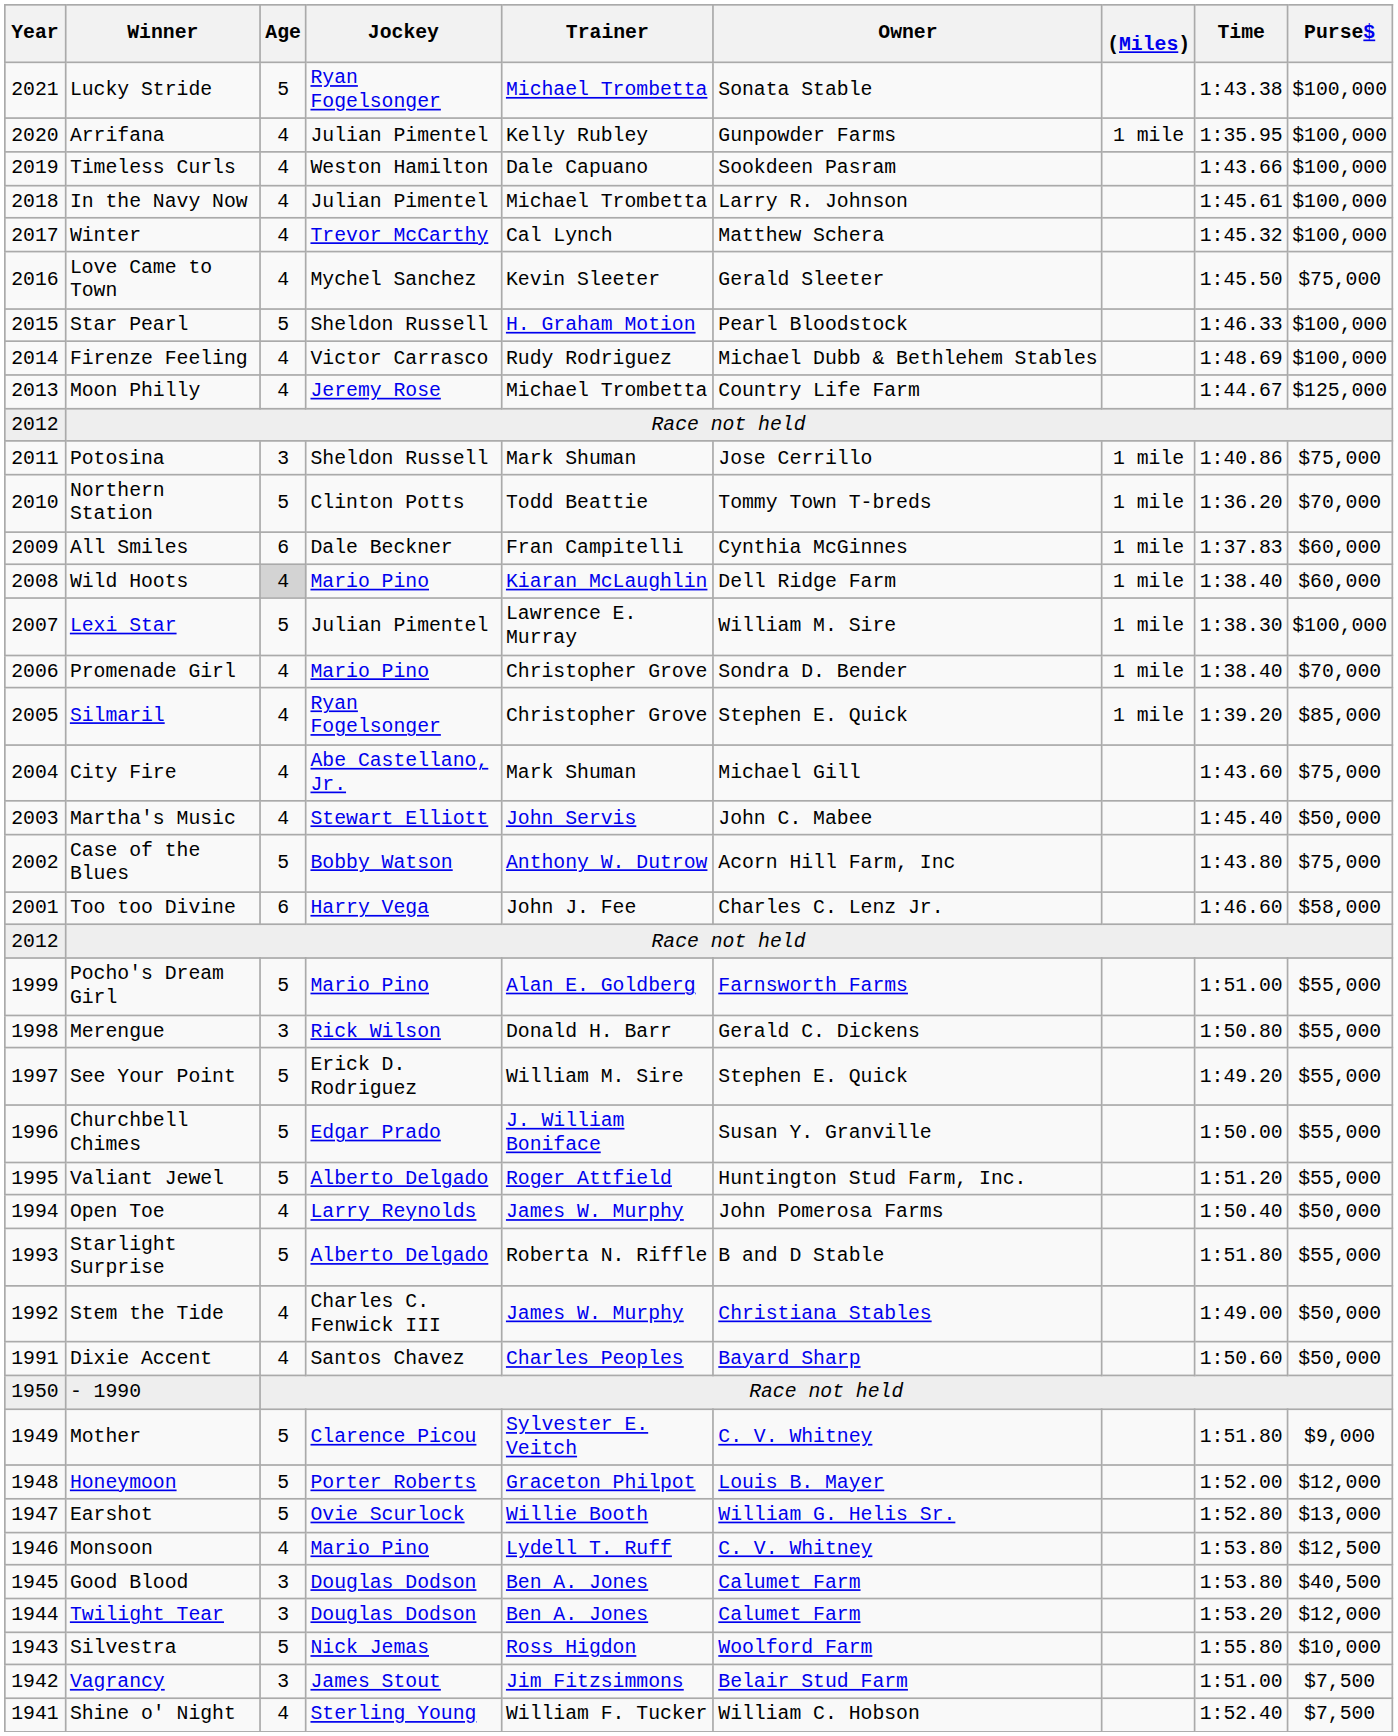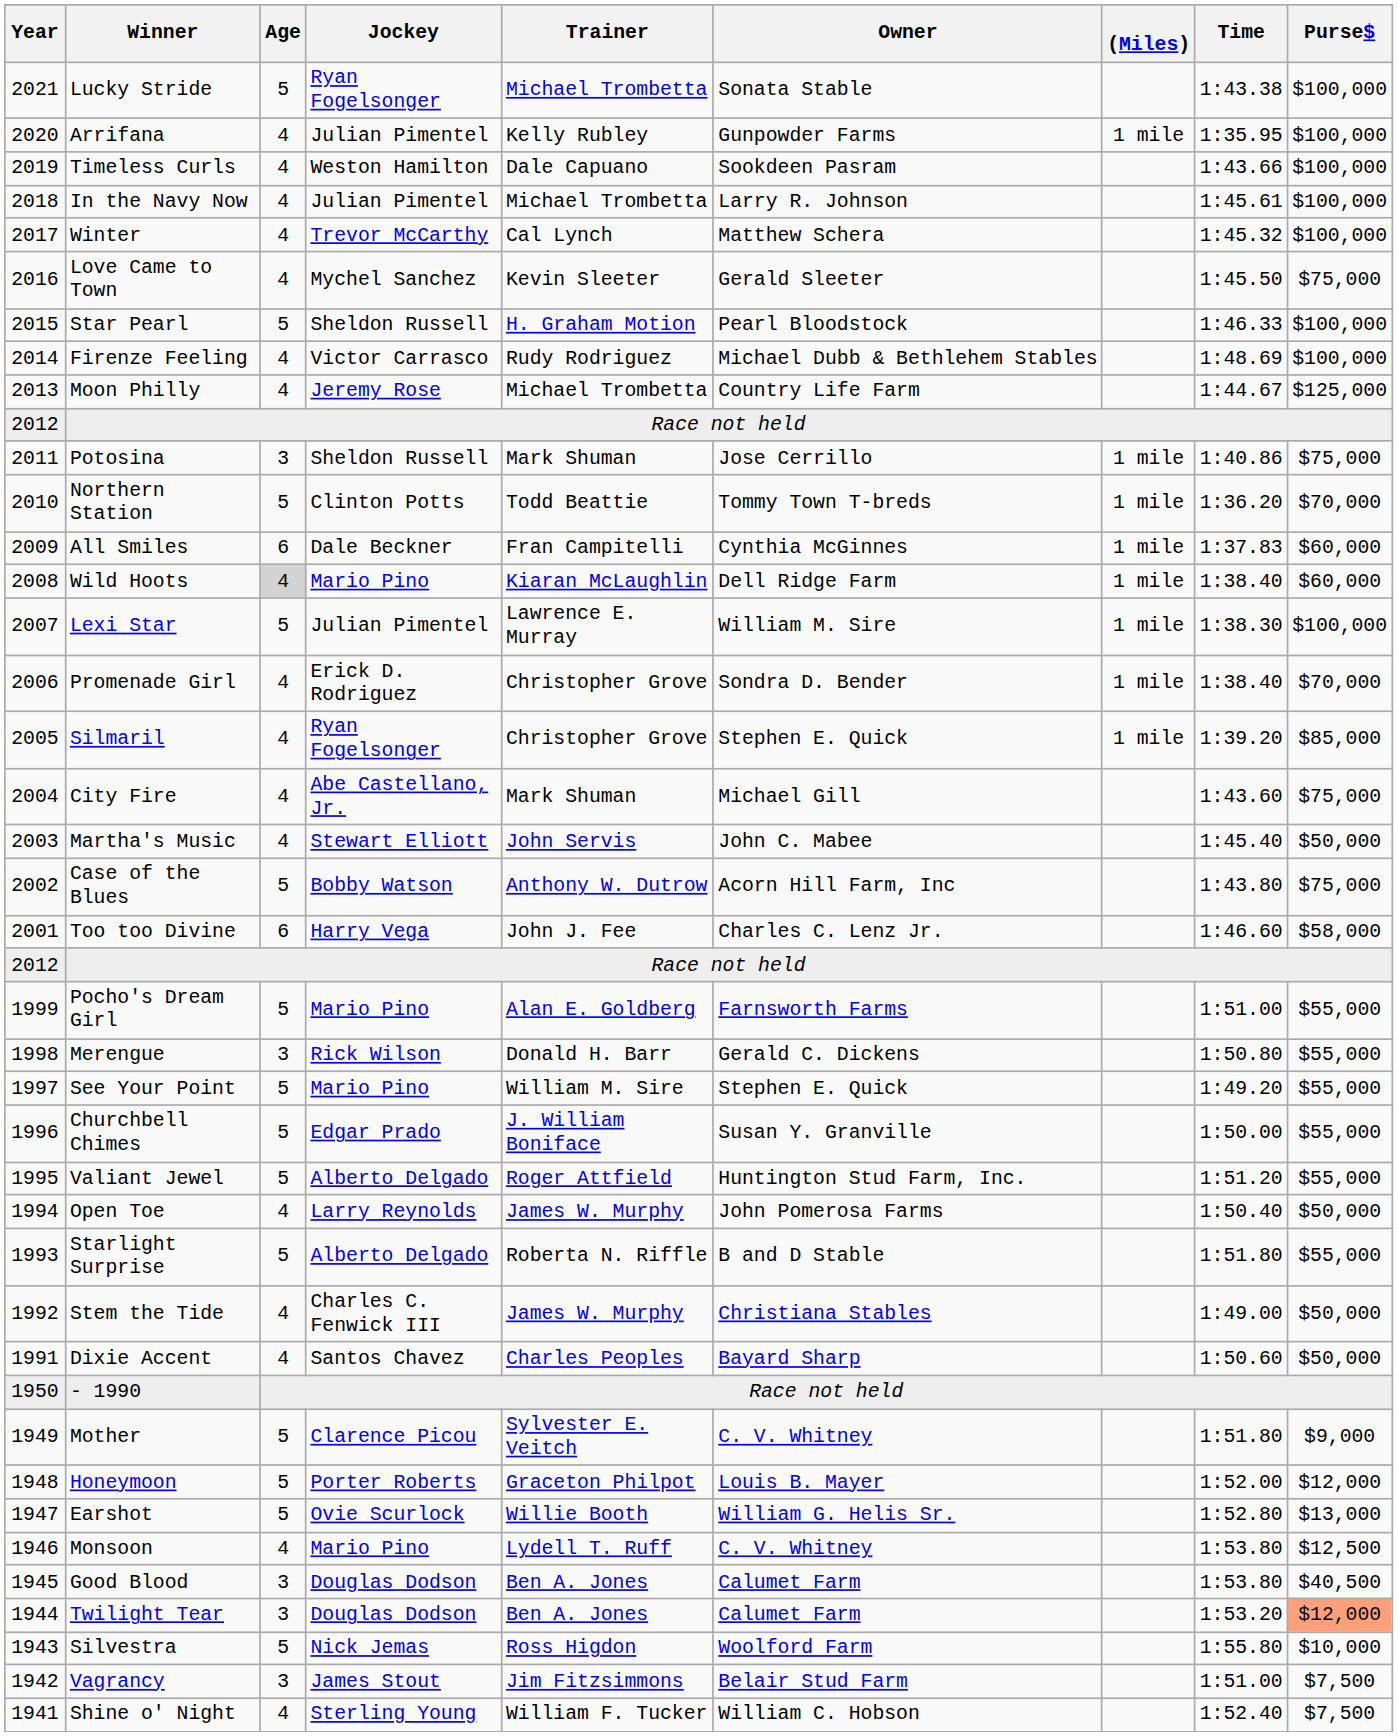(370, 671) Mario Pino -> (364, 683) Erick D. Rodriguez
(364, 1076) Erick D. Rodriguez -> (370, 1088) Mario Pino
(1340, 1615) no background -> (1340, 1615) lightsalmon background
